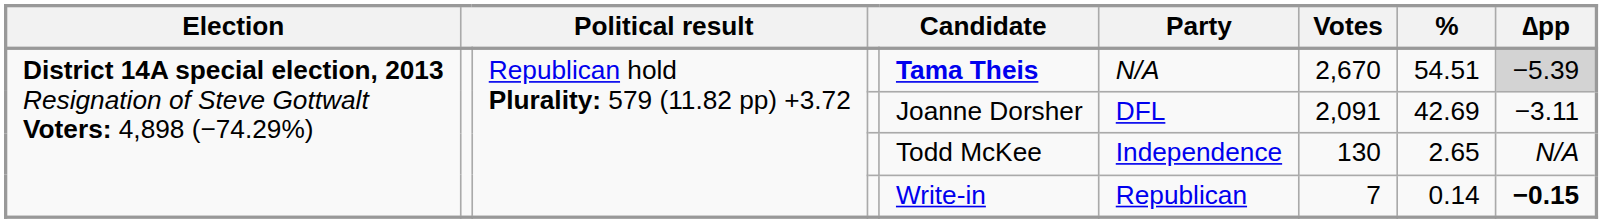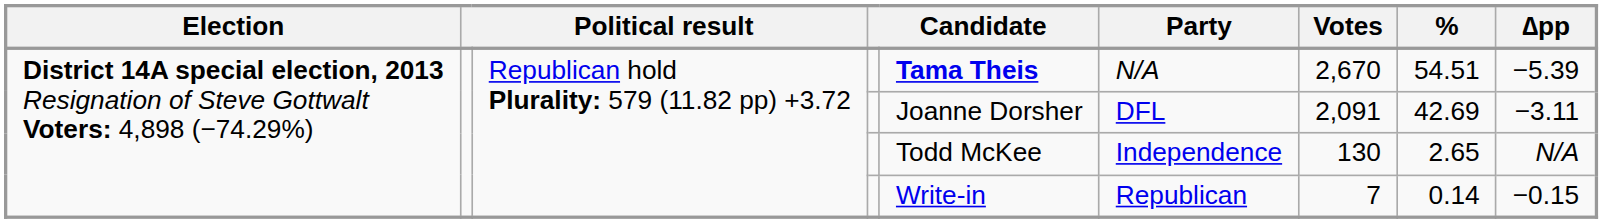(1546, 70) lightgrey background -> (1546, 70) no background
(1546, 195) bold -> (1546, 195) normal
